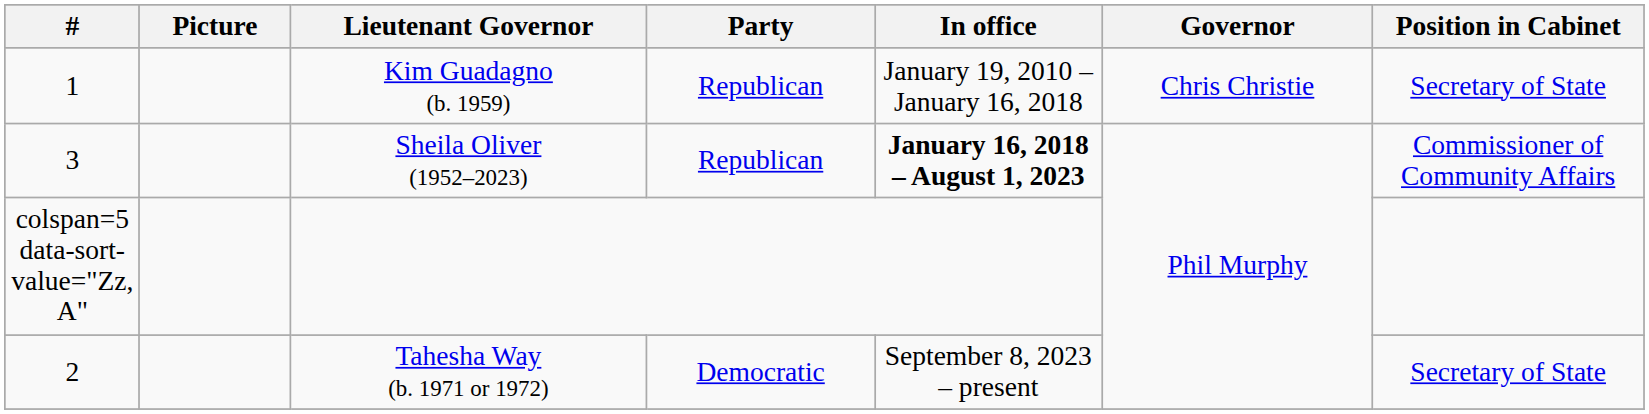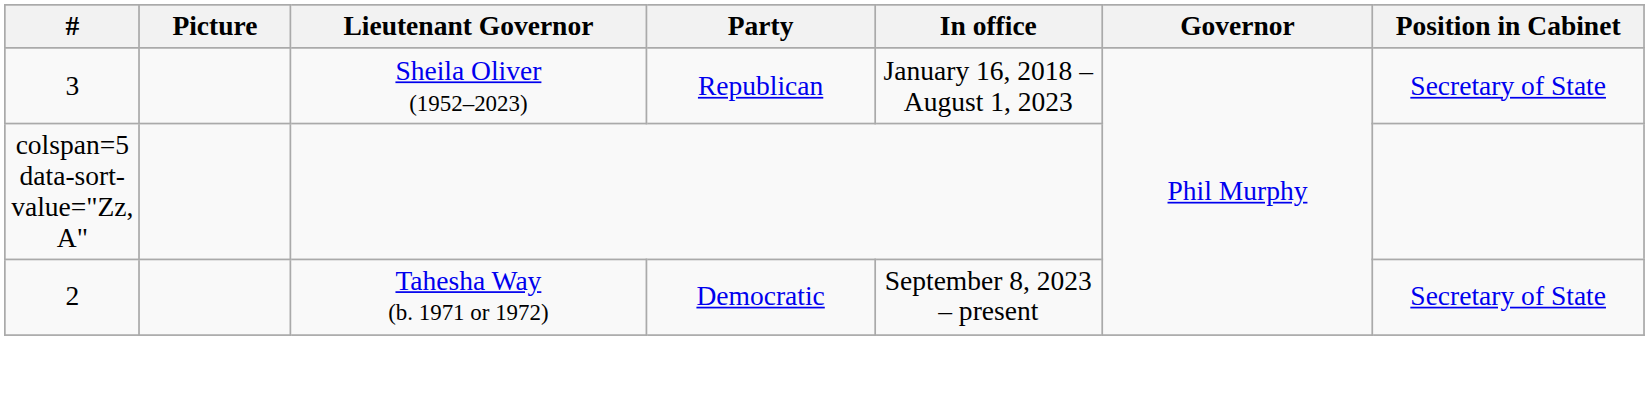- row: (468, 85)
(988, 160) bold -> (988, 85) normal
(1508, 160) Commissioner of Community Affairs -> (1508, 85) Secretary of State
